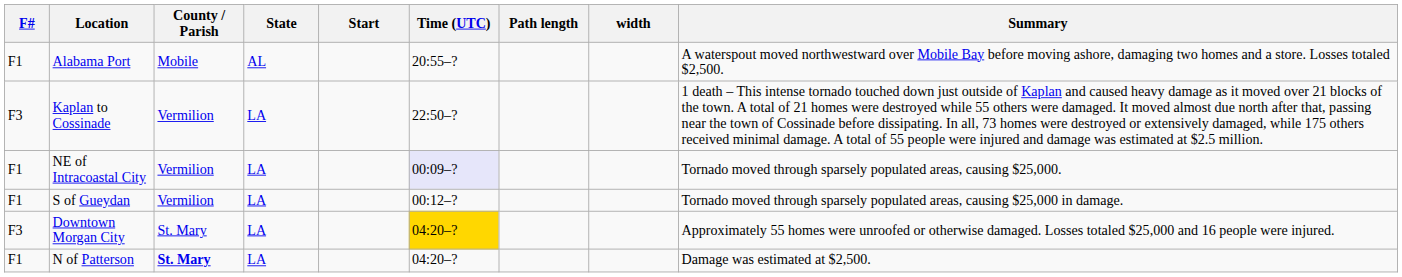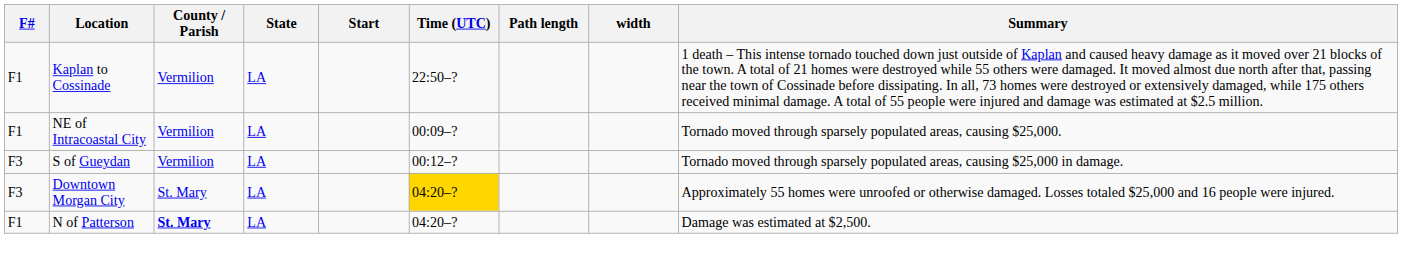- row: (92, 61)
(15, 115) F3 -> (15, 77) F1
(435, 169) lavender background -> (435, 131) no background
(15, 200) F1 -> (15, 161) F3
